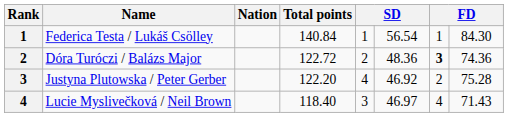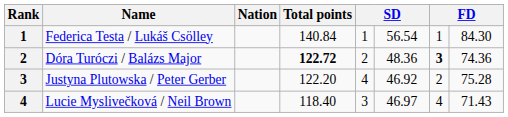(318, 58) normal -> (318, 58) bold
